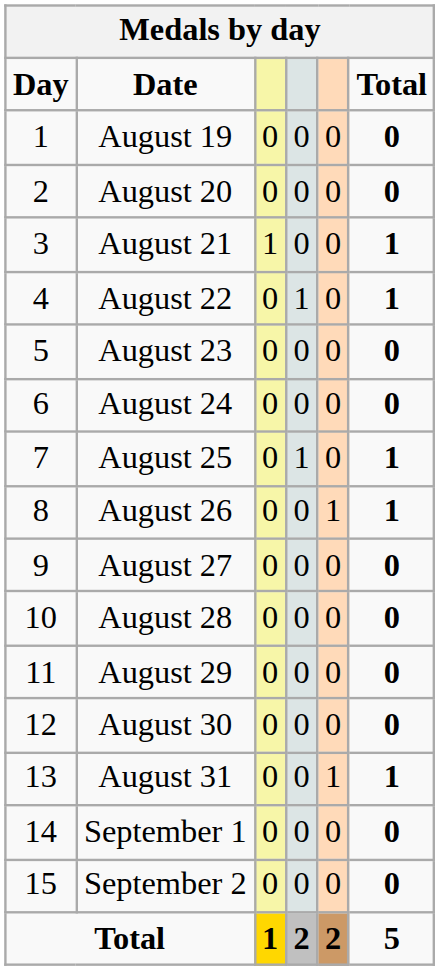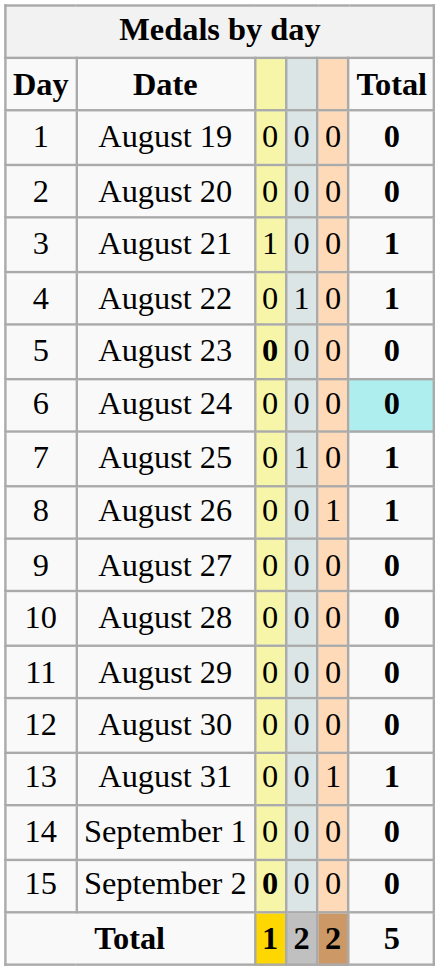(270, 350) normal -> (270, 350) bold
(392, 404) no background -> (392, 404) paleturquoise background
(270, 884) normal -> (270, 884) bold
